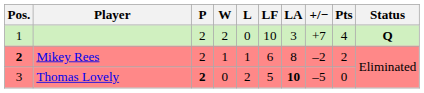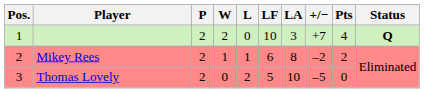(19, 56) bold -> (19, 56) normal
(202, 77) bold -> (202, 77) normal
(293, 77) bold -> (293, 77) normal
